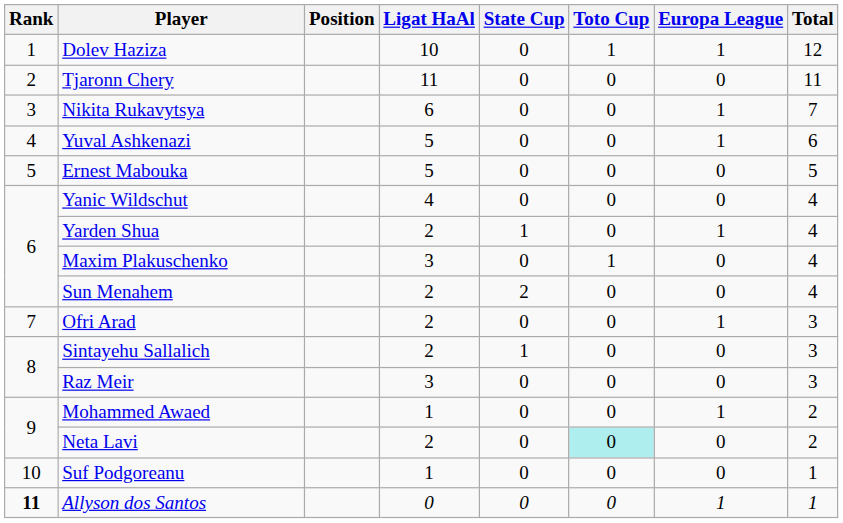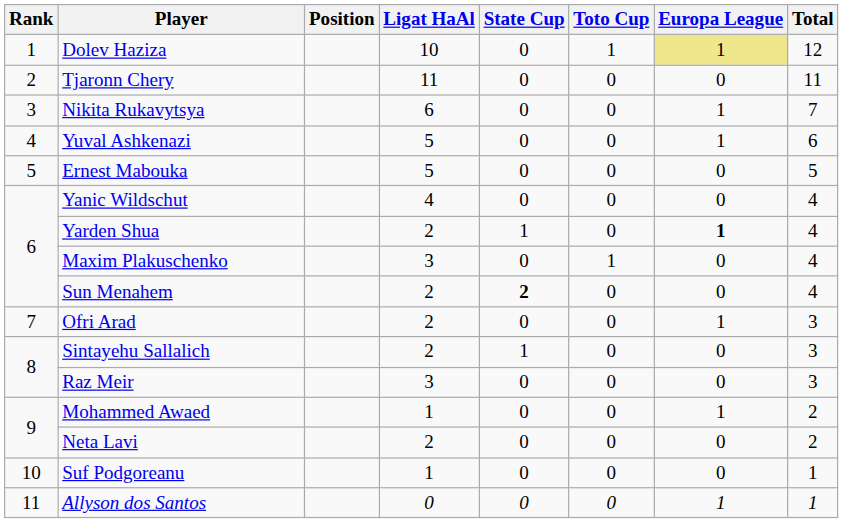(721, 49) no background -> (721, 49) khaki background
(721, 230) normal -> (721, 230) bold
(524, 291) normal -> (524, 291) bold
(611, 442) paleturquoise background -> (611, 442) no background
(31, 502) bold -> (31, 502) normal
